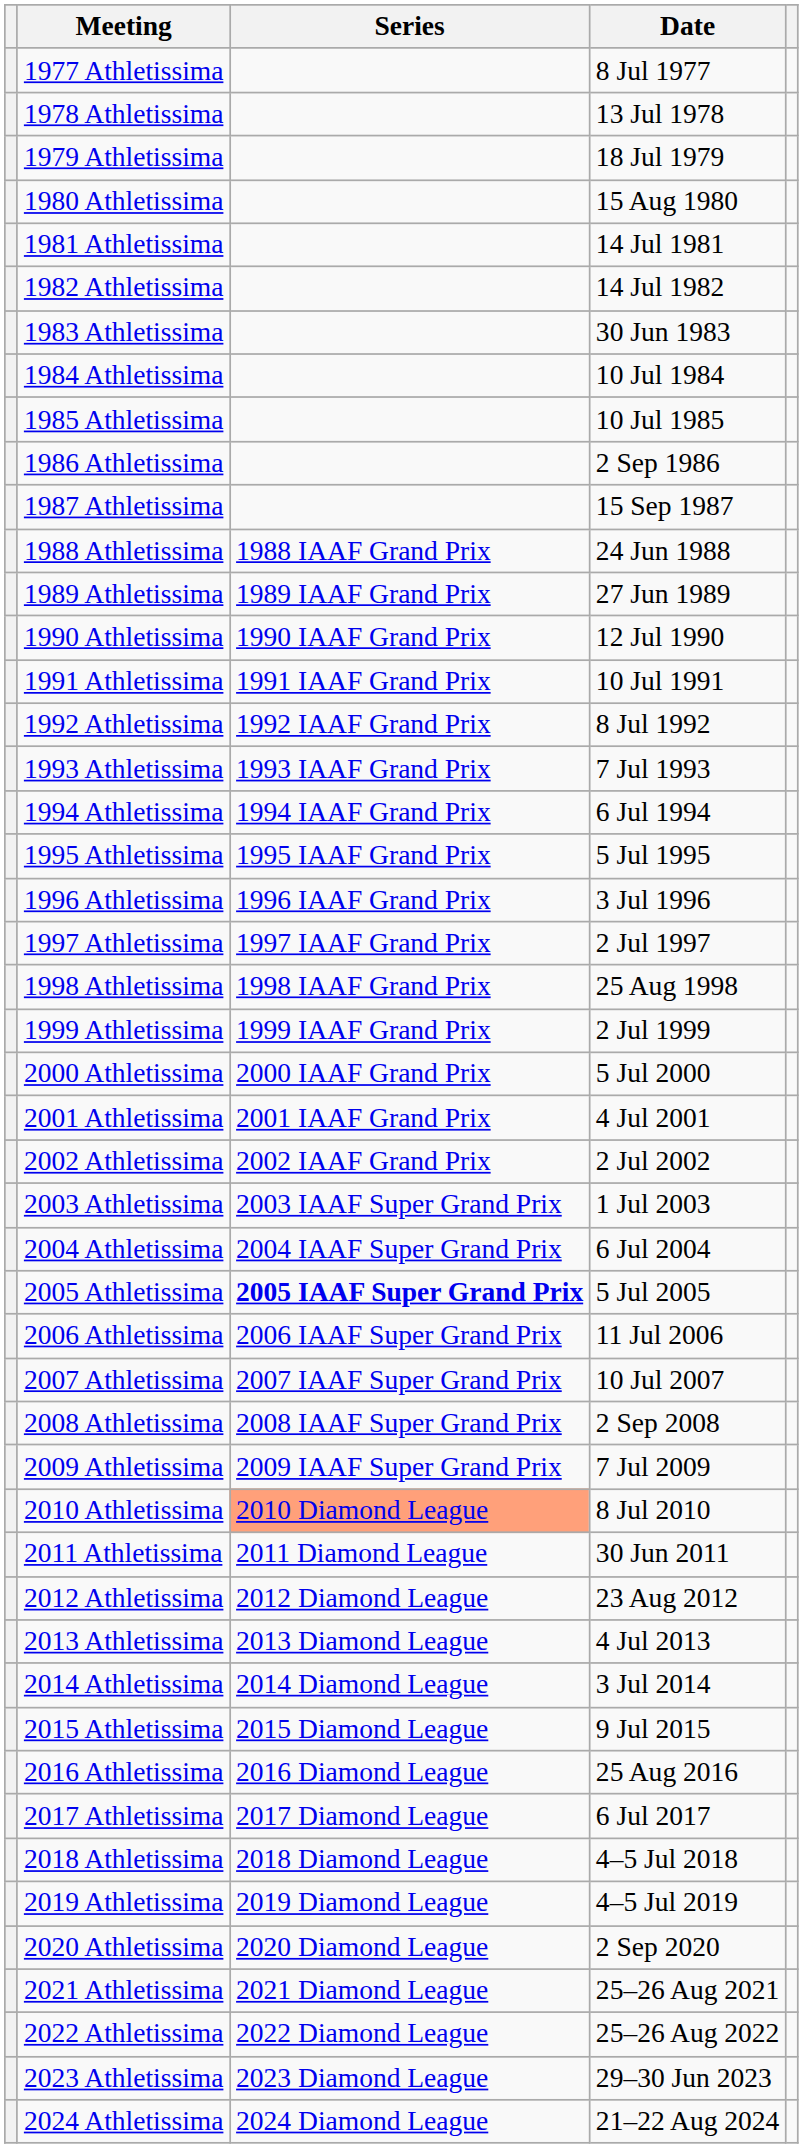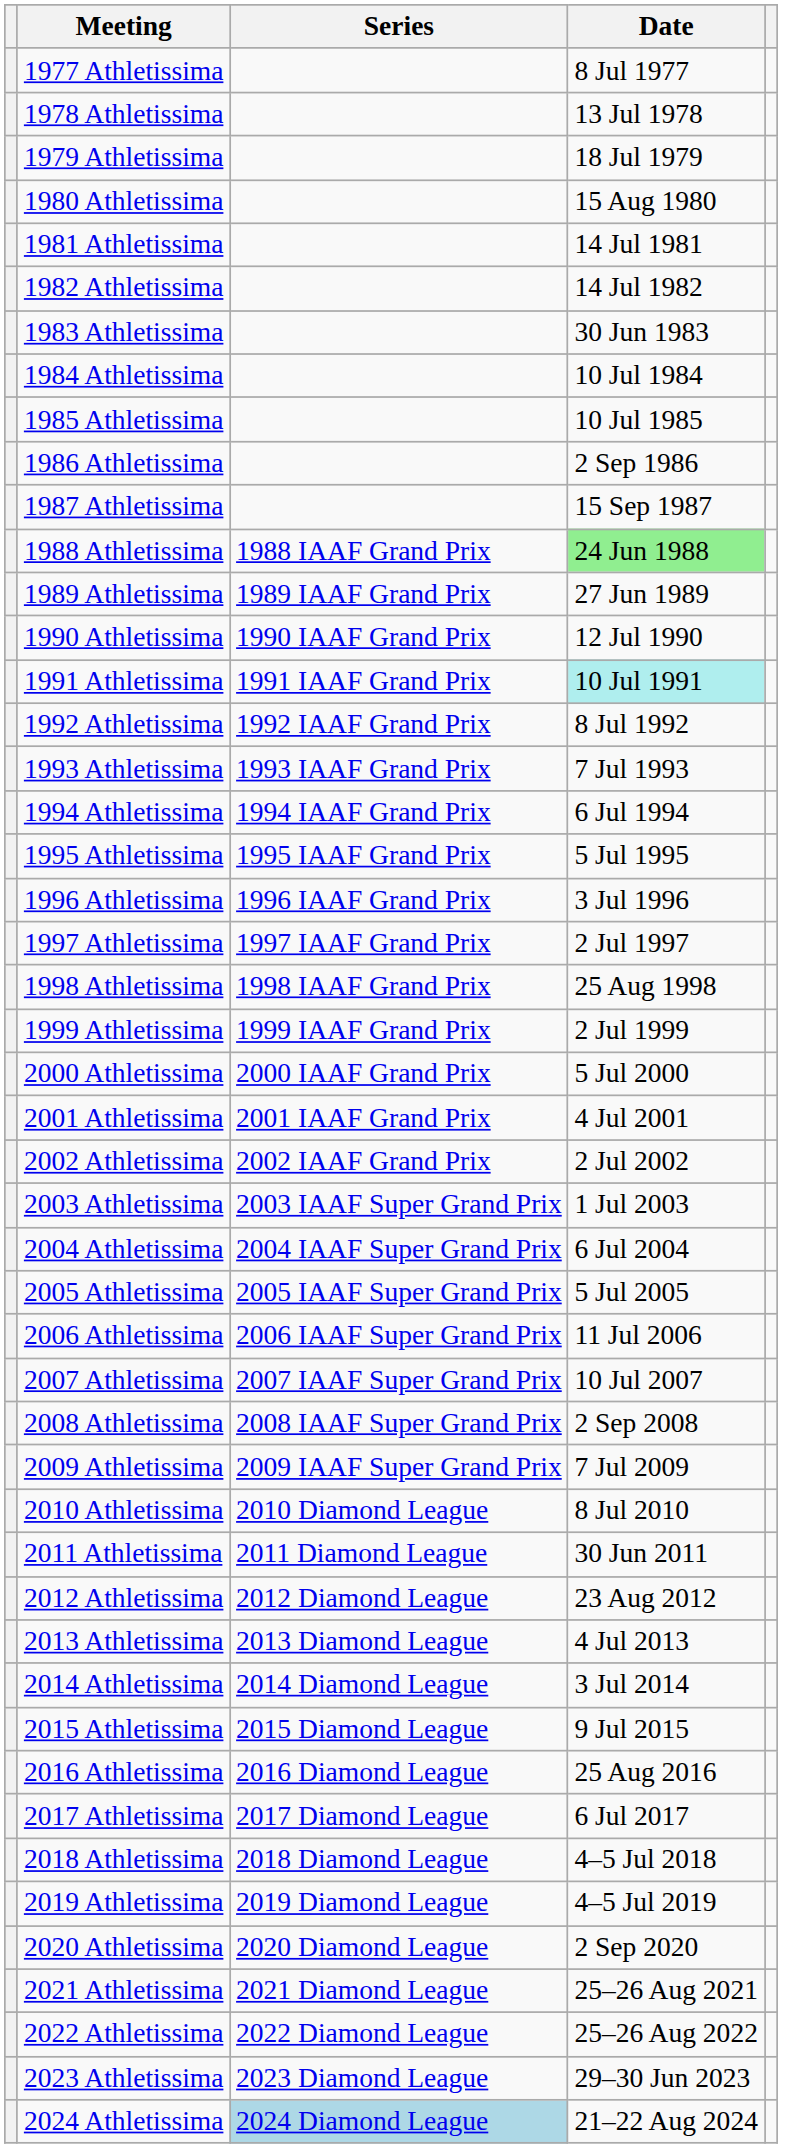(663, 550) no background -> (642, 550) lightgreen background
(660, 680) no background -> (639, 680) paleturquoise background
(410, 1292) bold -> (399, 1292) normal
(362, 1510) lightsalmon background -> (362, 1510) no background
(362, 2121) no background -> (362, 2121) lightblue background
